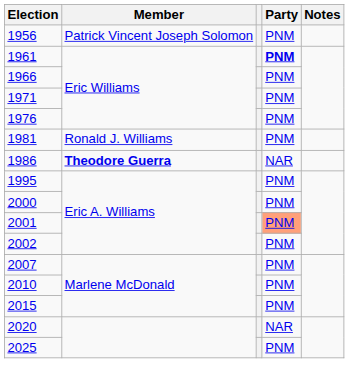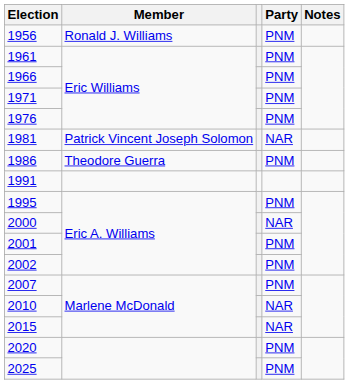(159, 35) Patrick Vincent Joseph Solomon -> (118, 35) Ronald J. Williams
(280, 56) bold -> (280, 56) normal
(118, 139) Ronald J. Williams -> (159, 139) Patrick Vincent Joseph Solomon
(280, 139) PNM -> (279, 139) NAR
(118, 160) bold -> (115, 160) normal
(279, 160) NAR -> (280, 160) PNM
+ row: (22, 181)
(280, 202) PNM -> (279, 222) NAR
(280, 222) lightsalmon background -> (280, 243) no background
(280, 285) PNM -> (279, 306) NAR
(280, 306) PNM -> (279, 327) NAR
(279, 327) NAR -> (280, 347) PNM
